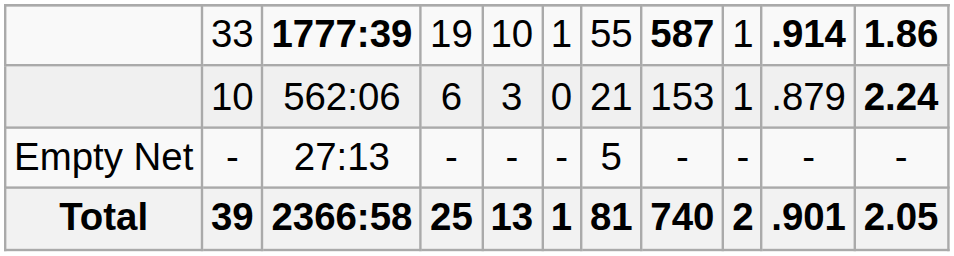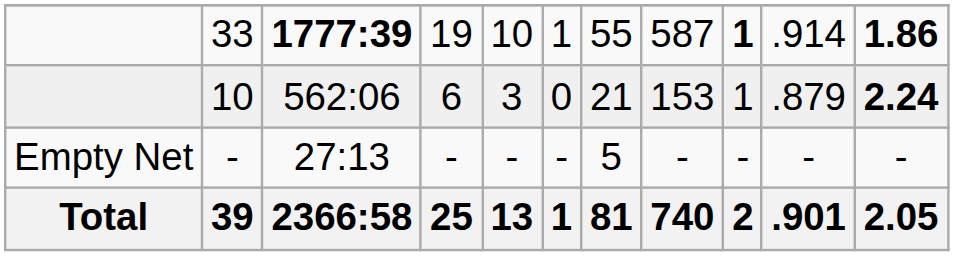(682, 34) bold -> (682, 34) normal
(743, 34) normal -> (743, 34) bold
(809, 34) bold -> (809, 34) normal
